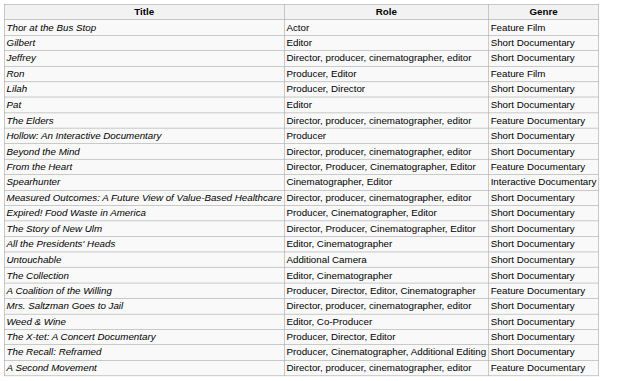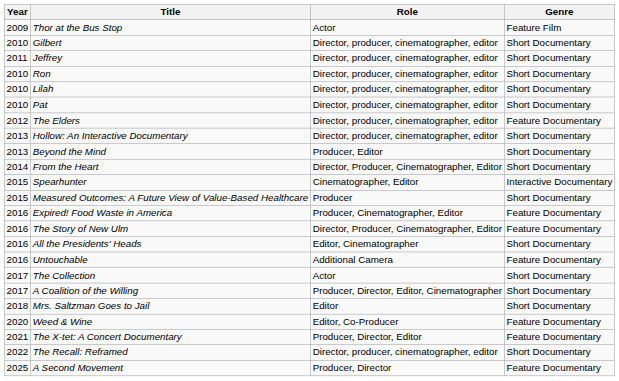+ column: (17, 12)
(299, 43) Editor -> (405, 43) Director, producer, cinematographer, editor
(321, 74) Producer, Editor -> (405, 74) Director, producer, cinematographer, editor
(518, 74) Feature Film -> (549, 74) Short Documentary
(326, 89) Producer, Director -> (405, 89) Director, producer, cinematographer, editor
(299, 105) Editor -> (405, 105) Director, producer, cinematographer, editor
(306, 136) Producer -> (405, 136) Director, producer, cinematographer, editor
(379, 151) Director, producer, cinematographer, editor -> (348, 151) Producer, Editor
(538, 167) Feature Documentary -> (549, 167) Short Documentary
(379, 197) Director, producer, cinematographer, editor -> (332, 197) Producer
(533, 213) Short Documentary -> (554, 213) Feature Documentary
(533, 228) Short Documentary -> (554, 228) Feature Documentary
(533, 259) Short Documentary -> (554, 259) Feature Documentary
(339, 275) Editor, Cinematographer -> (324, 275) Actor
(538, 290) Feature Documentary -> (549, 290) Short Documentary
(379, 306) Director, producer, cinematographer, editor -> (325, 306) Editor
(533, 321) Short Documentary -> (554, 321) Feature Documentary
(533, 337) Short Documentary -> (554, 337) Feature Documentary
(386, 352) Producer, Cinematographer, Additional Editing -> (405, 352) Director, producer, cinematographer, editor
(379, 368) Director, producer, cinematographer, editor -> (352, 368) Producer, Director
